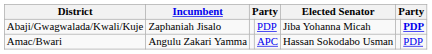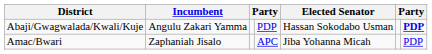(185, 27) Zaphaniah Jisalo -> (198, 27) Angulu Zakari Yamma
(327, 27) Jiba Yohanna Micah -> (338, 27) Hassan Sokodabo Usman
(198, 42) Angulu Zakari Yamma -> (185, 42) Zaphaniah Jisalo
(338, 42) Hassan Sokodabo Usman -> (327, 42) Jiba Yohanna Micah
